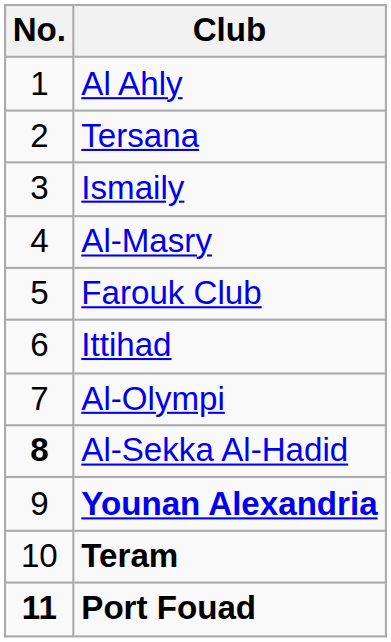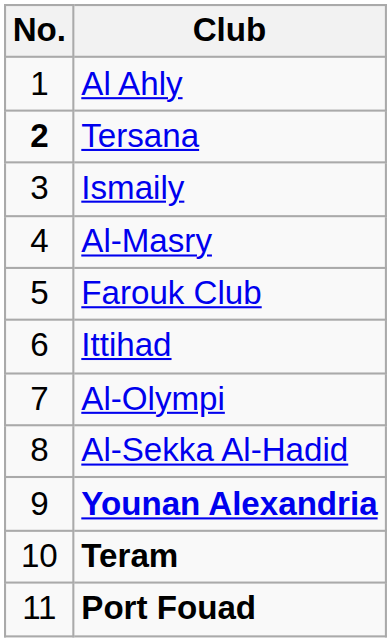(39, 135) normal -> (39, 135) bold
(39, 450) bold -> (39, 450) normal
(39, 608) bold -> (39, 608) normal
